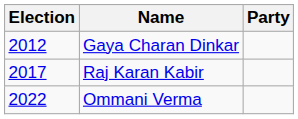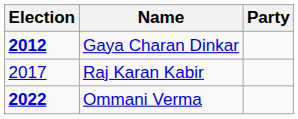(28, 45) normal -> (28, 45) bold
(28, 99) normal -> (28, 99) bold
